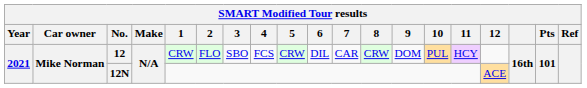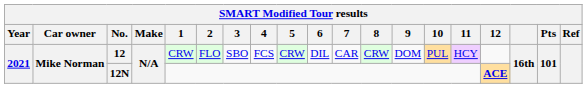(495, 73) normal -> (495, 73) bold
